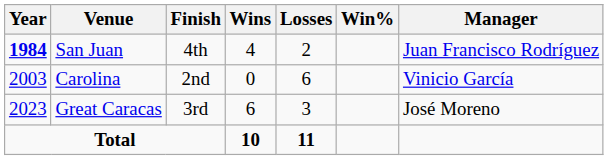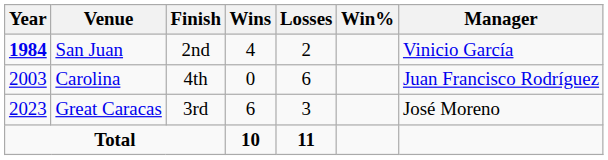(196, 49) 4th -> (196, 49) 2nd
(501, 49) Juan Francisco Rodríguez -> (458, 49) Vinicio García
(196, 79) 2nd -> (196, 79) 4th
(458, 79) Vinicio García -> (501, 79) Juan Francisco Rodríguez
